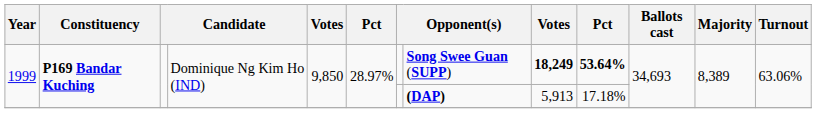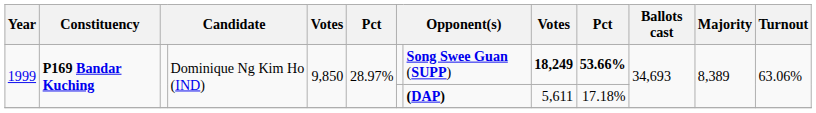(603, 64) 53.64% -> (603, 64) 53.66%
(557, 96) 5,913 -> (557, 96) 5,611
